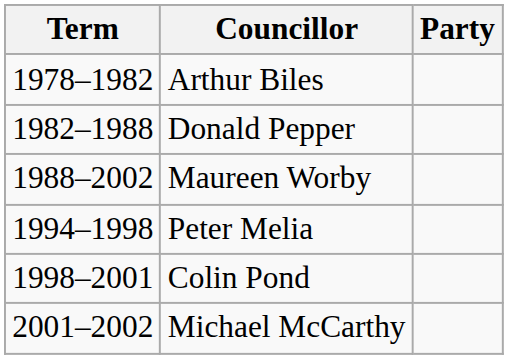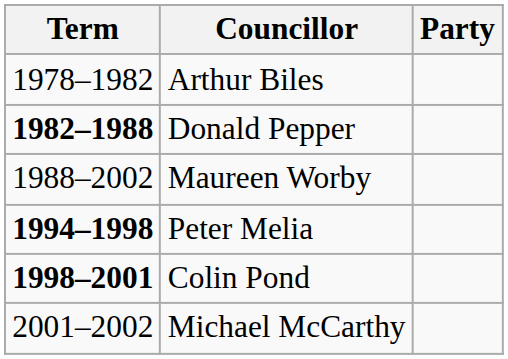(83, 128) normal -> (83, 128) bold
(83, 228) normal -> (83, 228) bold
(83, 278) normal -> (83, 278) bold
